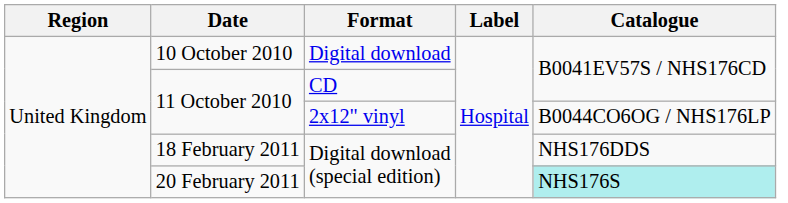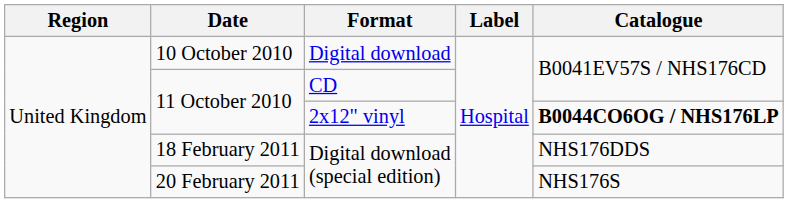(654, 117) normal -> (658, 117) bold
(579, 181) paleturquoise background -> (579, 181) no background
